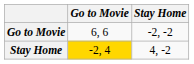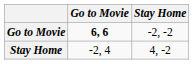(100, 31) normal -> (100, 31) bold
(100, 50) gold background -> (100, 50) no background
